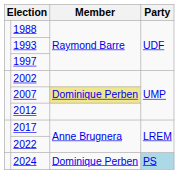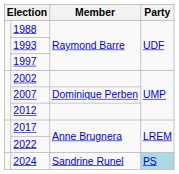(95, 95) khaki background -> (95, 95) no background
(95, 161) Dominique Perben -> (88, 161) Sandrine Runel
